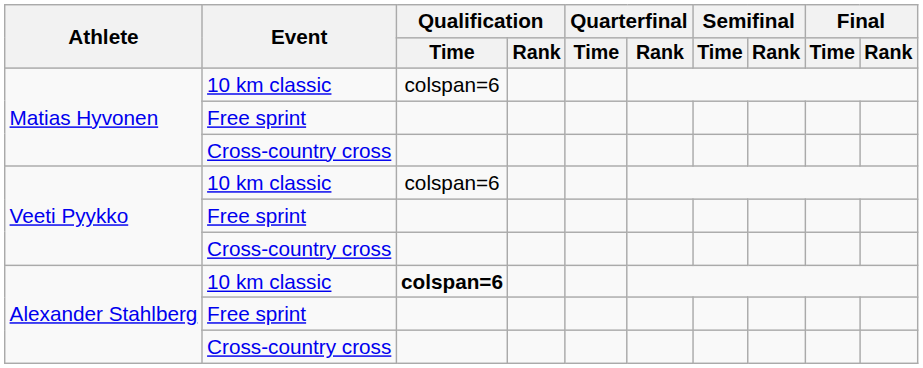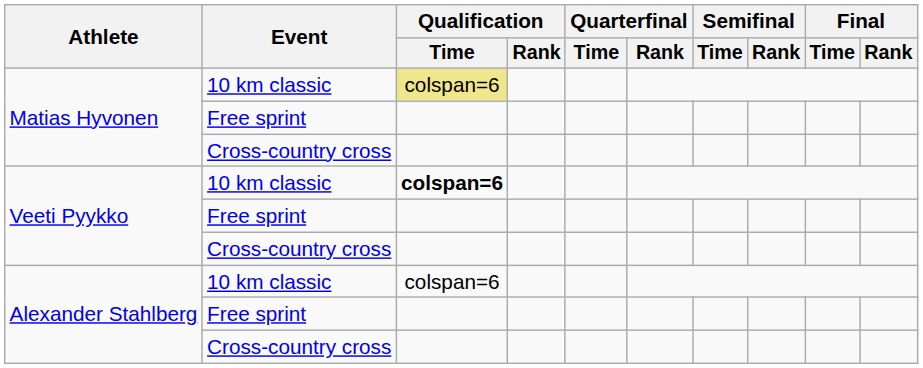(452, 85) no background -> (452, 85) khaki background
(452, 183) normal -> (452, 183) bold
(452, 282) bold -> (452, 282) normal
